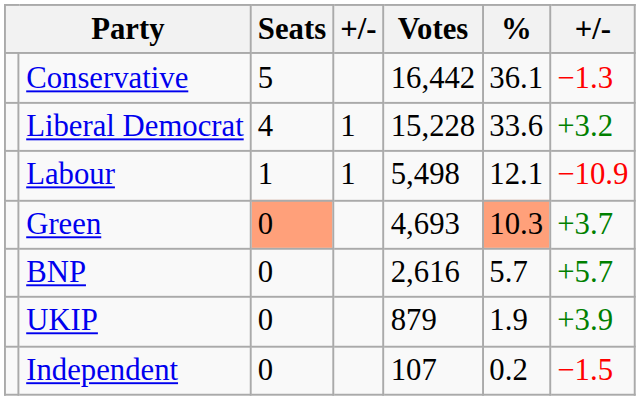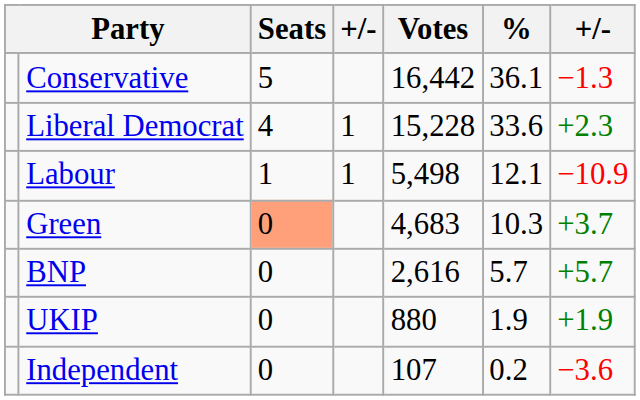(585, 126) +3.2 -> (585, 126) +2.3
(425, 223) 4,693 -> (425, 223) 4,683
(516, 223) lightsalmon background -> (516, 223) no background
(414, 321) 879 -> (414, 321) 880
(585, 321) +3.9 -> (585, 321) +1.9
(585, 369) −1.5 -> (585, 369) −3.6
